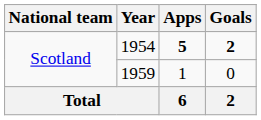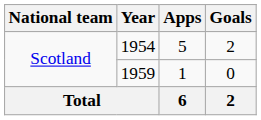(182, 45) bold -> (182, 45) normal
(231, 45) bold -> (231, 45) normal
